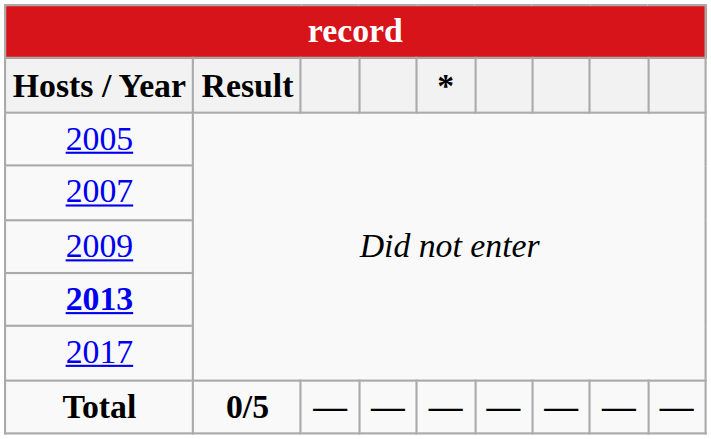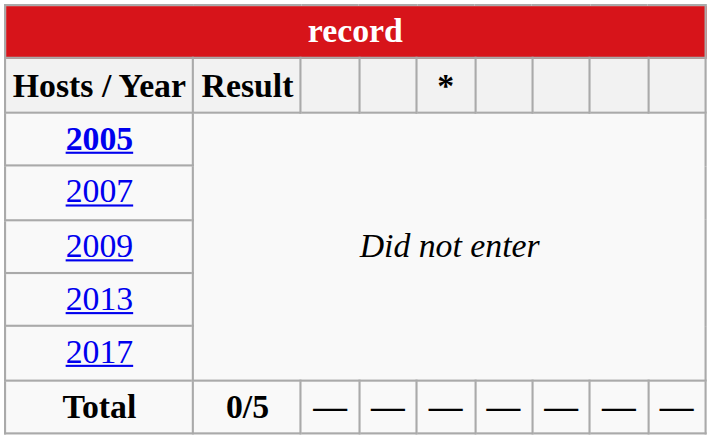(99, 138) normal -> (99, 138) bold
(99, 298) bold -> (99, 298) normal
